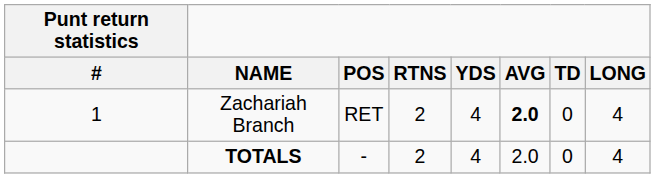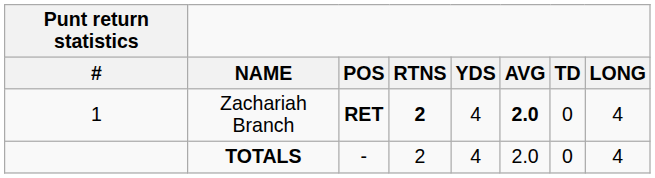(364, 114) normal -> (364, 114) bold
(420, 114) normal -> (420, 114) bold
